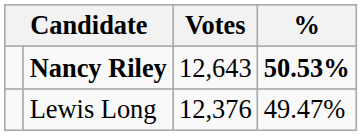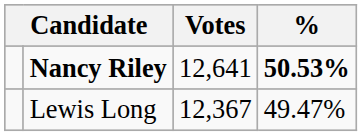(215, 67) 12,643 -> (215, 67) 12,641
(215, 109) 12,376 -> (215, 109) 12,367
